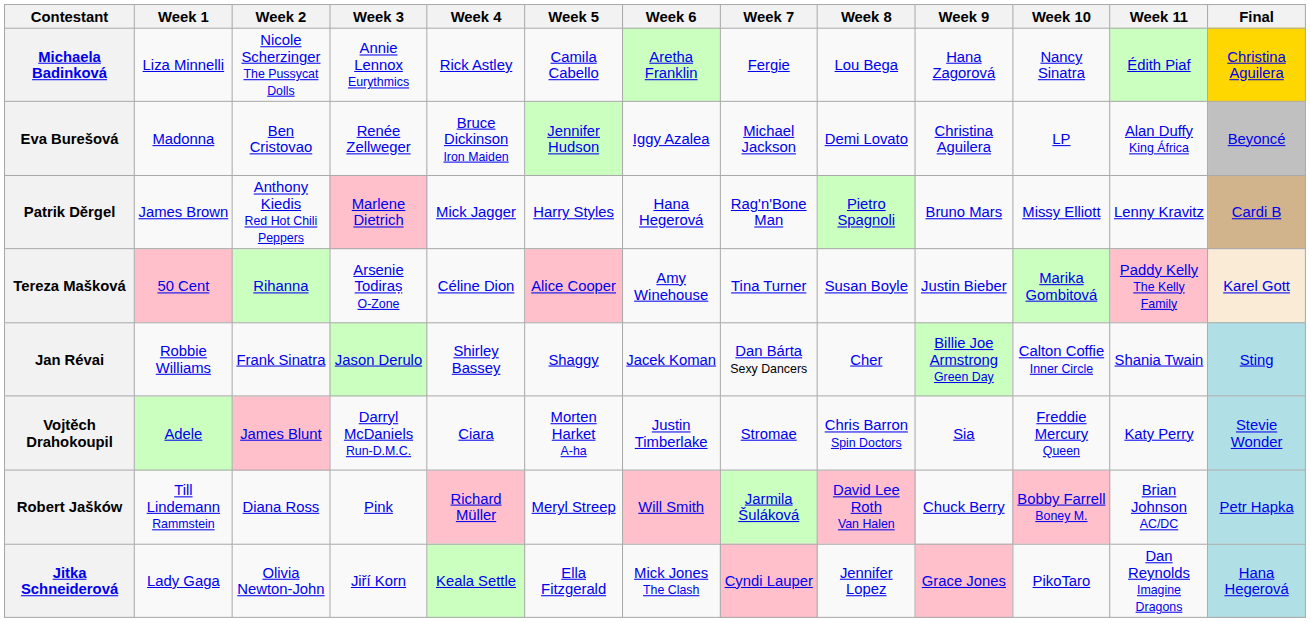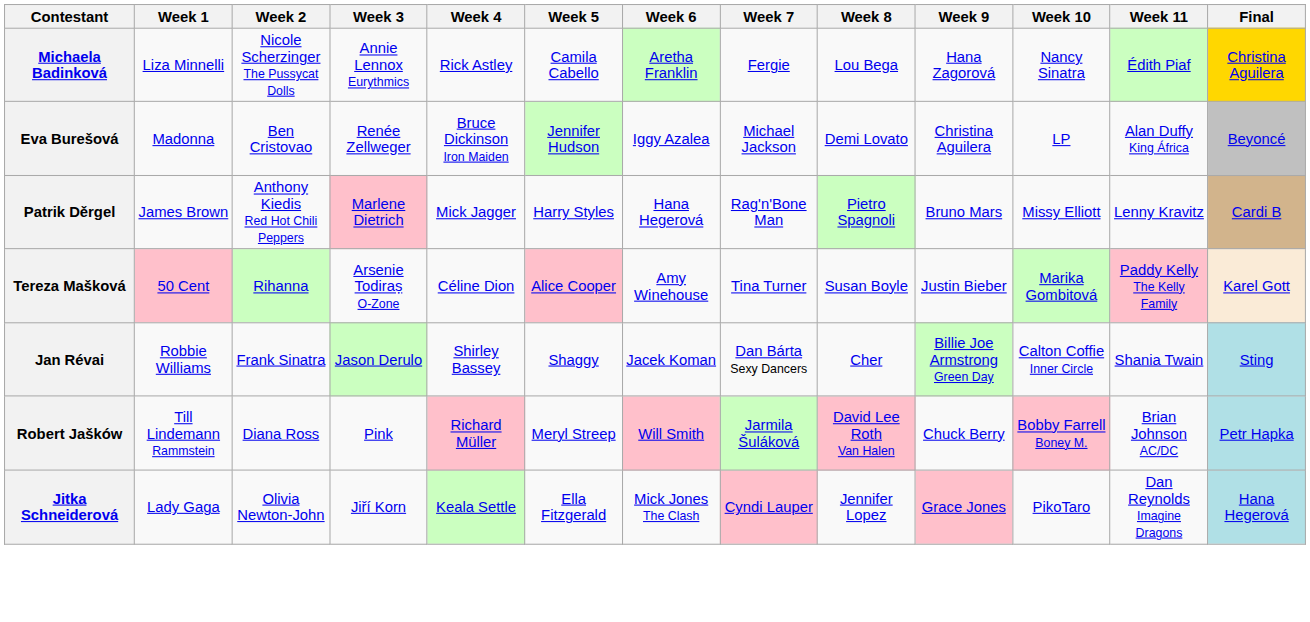- row: (70, 434)
